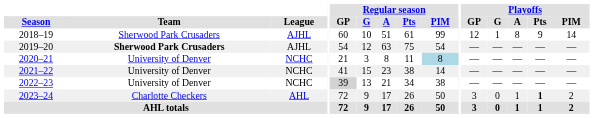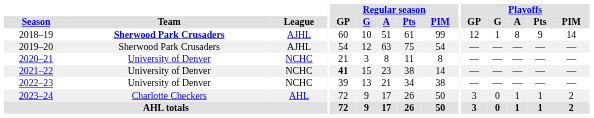(169, 34) normal -> (169, 34) bold
(169, 46) bold -> (169, 46) normal
(440, 59) lightblue background -> (440, 59) no background
(343, 71) normal -> (343, 71) bold
(343, 83) lightgrey background -> (343, 83) no background
(540, 95) bold -> (540, 95) normal
